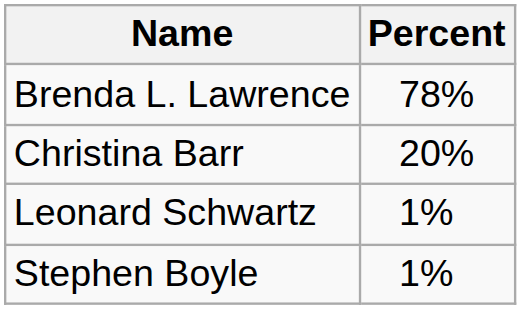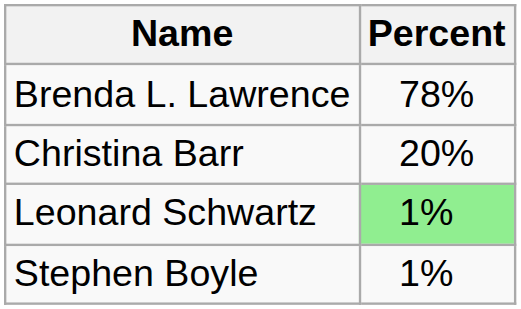(411, 213) no background -> (411, 213) lightgreen background
